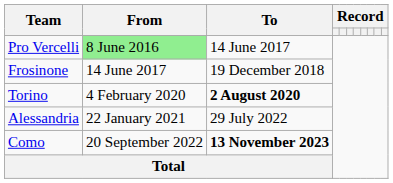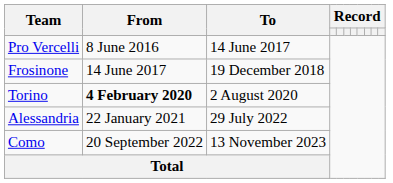(122, 47) lightgreen background -> (122, 47) no background
(136, 94) normal -> (139, 94) bold
(255, 94) bold -> (254, 94) normal
(269, 142) bold -> (268, 142) normal
